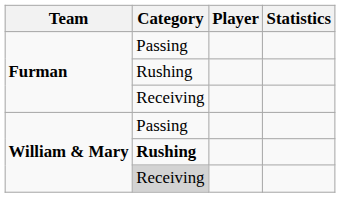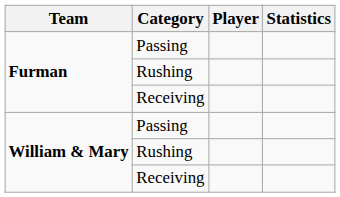(166, 151) bold -> (164, 151) normal
(170, 178) lightgrey background -> (170, 178) no background
